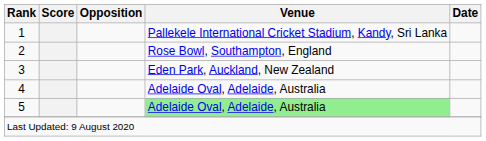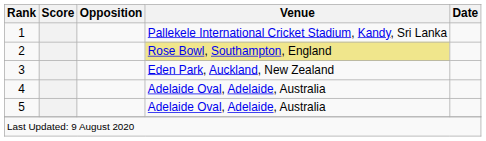(240, 51) no background -> (240, 51) khaki background
(237, 107) lightgreen background -> (237, 107) no background
